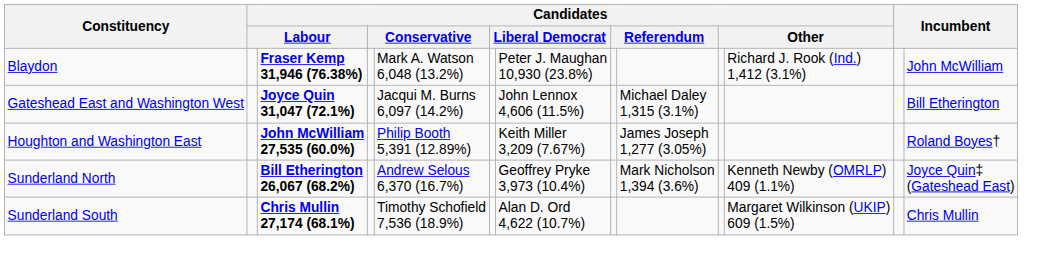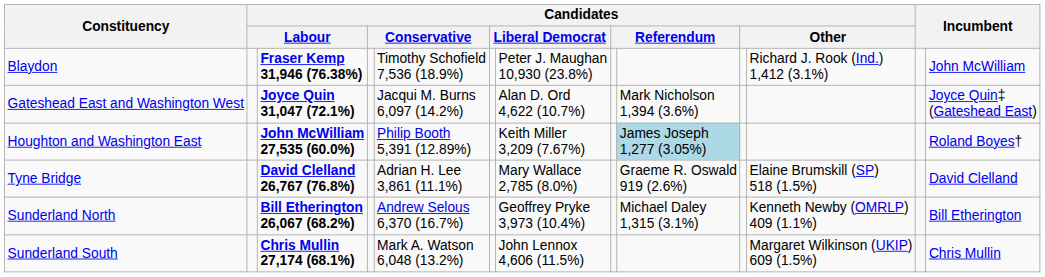(425, 66) Mark A. Watson 6,048 (13.2%) -> (431, 66) Timothy Schofield 7,536 (18.9%)
(541, 104) John Lennox 4,606 (11.5%) -> (542, 104) Alan D. Ord 4,622 (10.7%)
(663, 104) Michael Daley 1,315 (3.1%) -> (667, 104) Mark Nicholson 1,394 (3.6%)
(953, 104) Bill Etherington -> (983, 104) Joyce Quin‡ (Gateshead East)
(664, 141) no background -> (664, 141) lightblue background
+ row: (44, 178)
(667, 178) Mark Nicholson 1,394 (3.6%) -> (663, 216) Michael Daley 1,315 (3.1%)
(961, 178) Joyce Quin‡ (Gateshead East) -> (975, 216) Bill Etherington
(431, 216) Timothy Schofield 7,536 (18.9%) -> (425, 253) Mark A. Watson 6,048 (13.2%)
(542, 216) Alan D. Ord 4,622 (10.7%) -> (541, 253) John Lennox 4,606 (11.5%)
